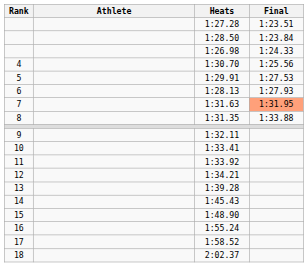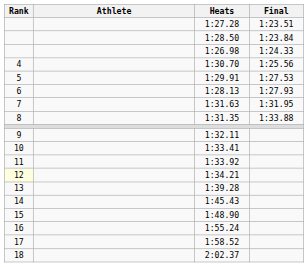(276, 104) lightsalmon background -> (276, 104) no background
(19, 175) no background -> (19, 175) lightyellow background
